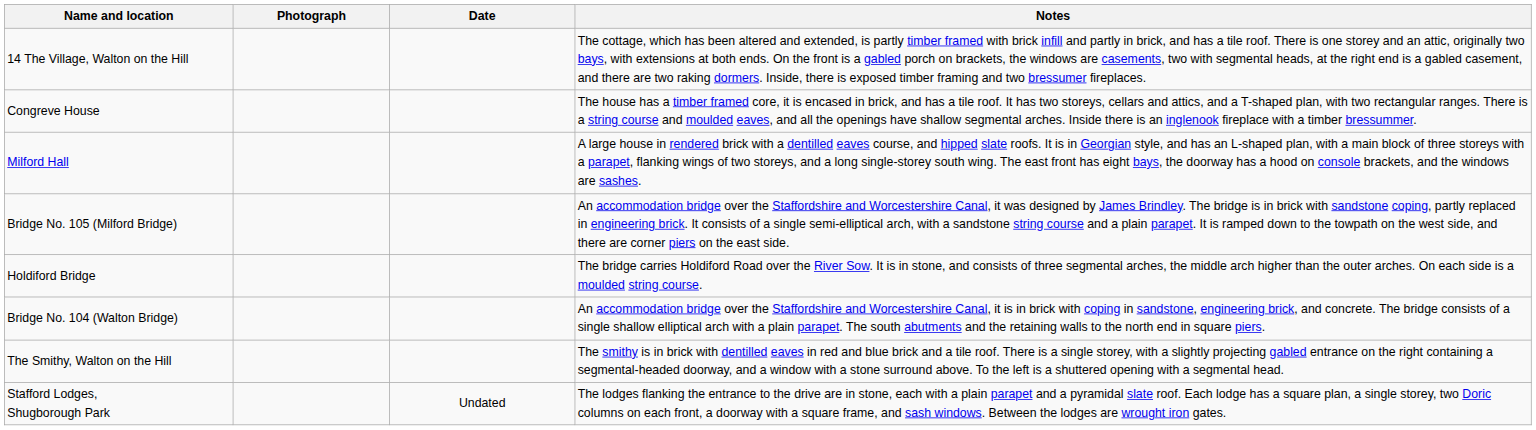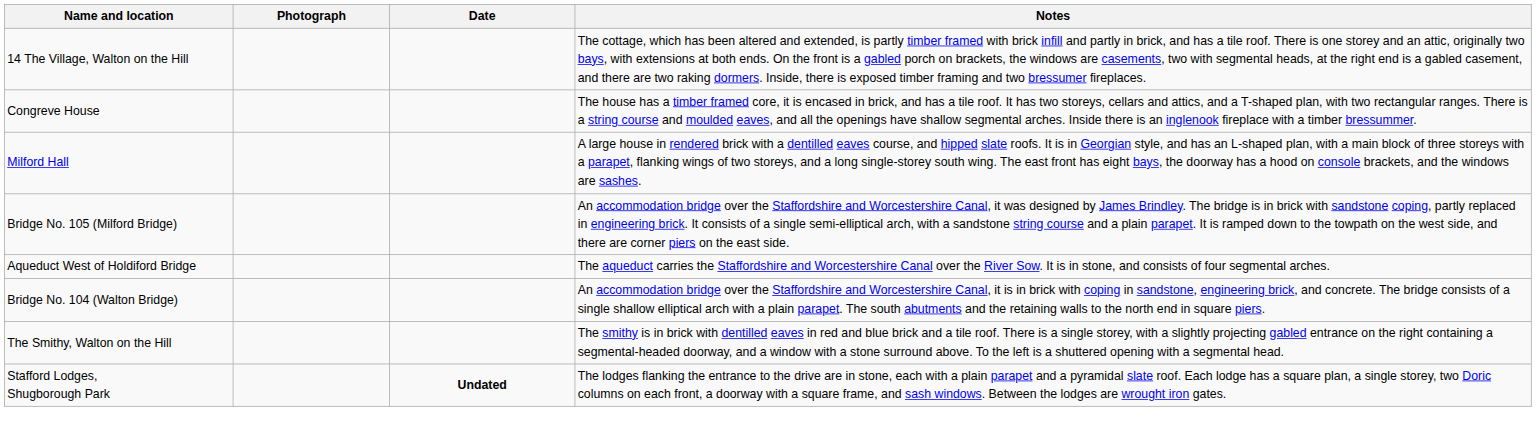- row: (51, 275)
+ row: (102, 266)
(482, 403) normal -> (482, 385) bold
